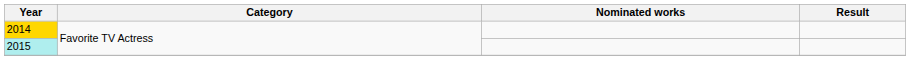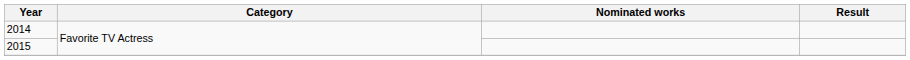(19, 30) gold background -> (19, 30) no background
(19, 47) paleturquoise background -> (19, 47) no background
